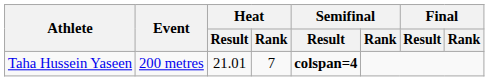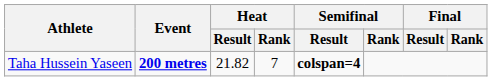(171, 64) normal -> (173, 64) bold
(229, 64) 21.01 -> (232, 64) 21.82
